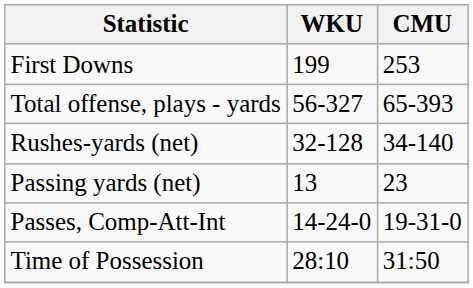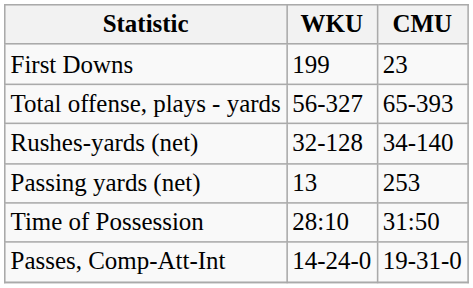(401, 63) 253 -> (395, 63) 23
(395, 182) 23 -> (401, 182) 253
rows swapped: (118, 222) <-> (107, 261)
